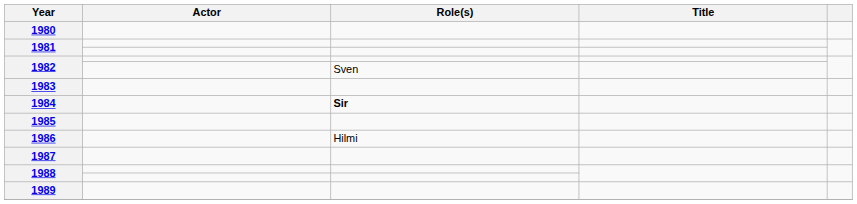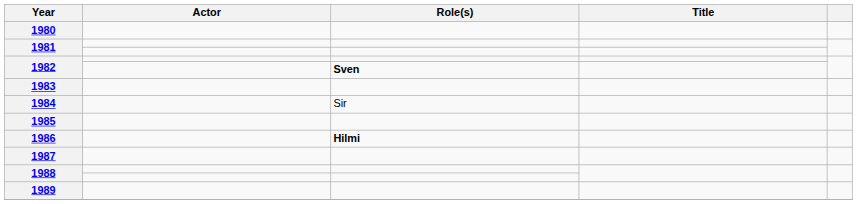(346, 69) normal -> (346, 69) bold
(341, 104) bold -> (340, 104) normal
(345, 138) normal -> (347, 138) bold
